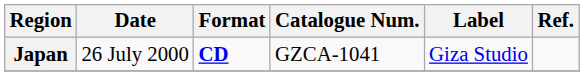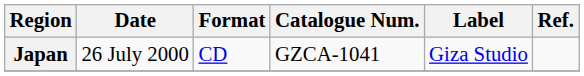(214, 53) bold -> (213, 53) normal
